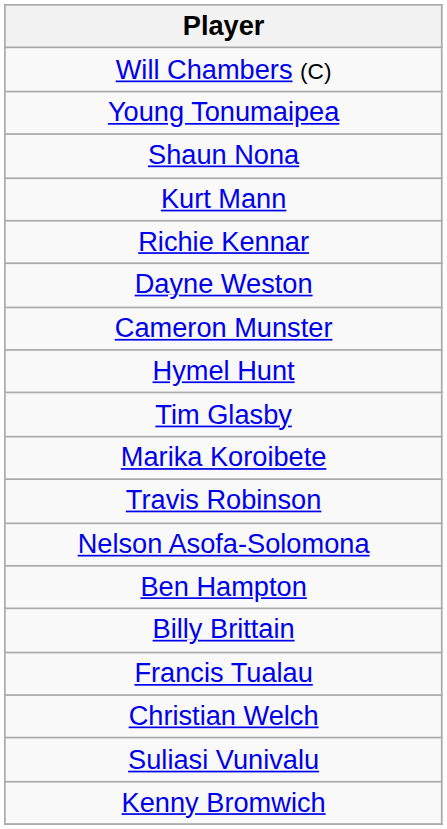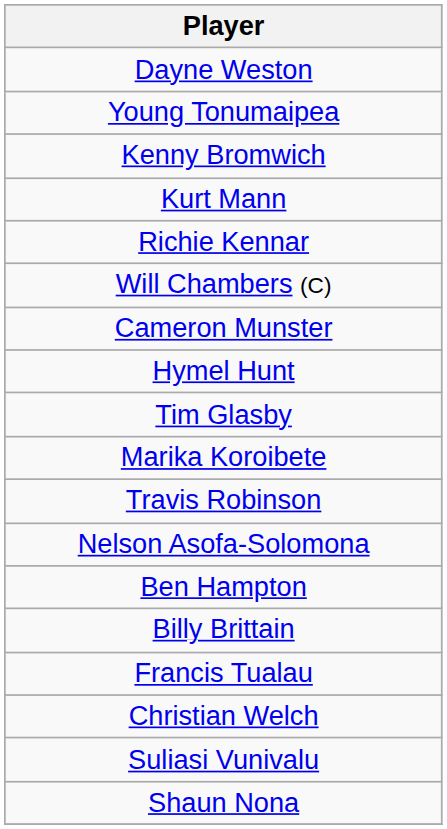(224, 69) Will Chambers (C) -> (224, 69) Dayne Weston
(224, 155) Shaun Nona -> (224, 155) Kenny Bromwich
(224, 284) Dayne Weston -> (224, 284) Will Chambers (C)
(224, 802) Kenny Bromwich -> (224, 802) Shaun Nona
